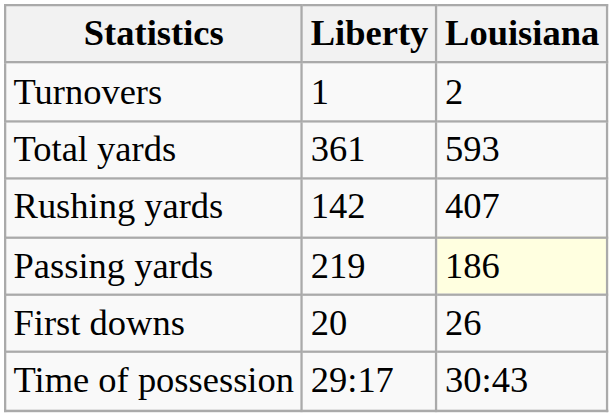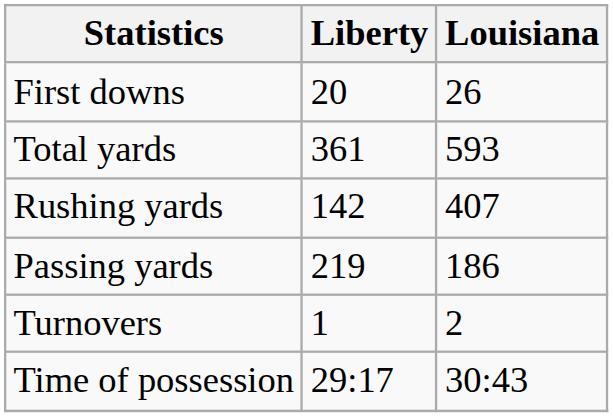rows swapped: (99, 322) <-> (88, 91)
(472, 264) lightyellow background -> (472, 264) no background
